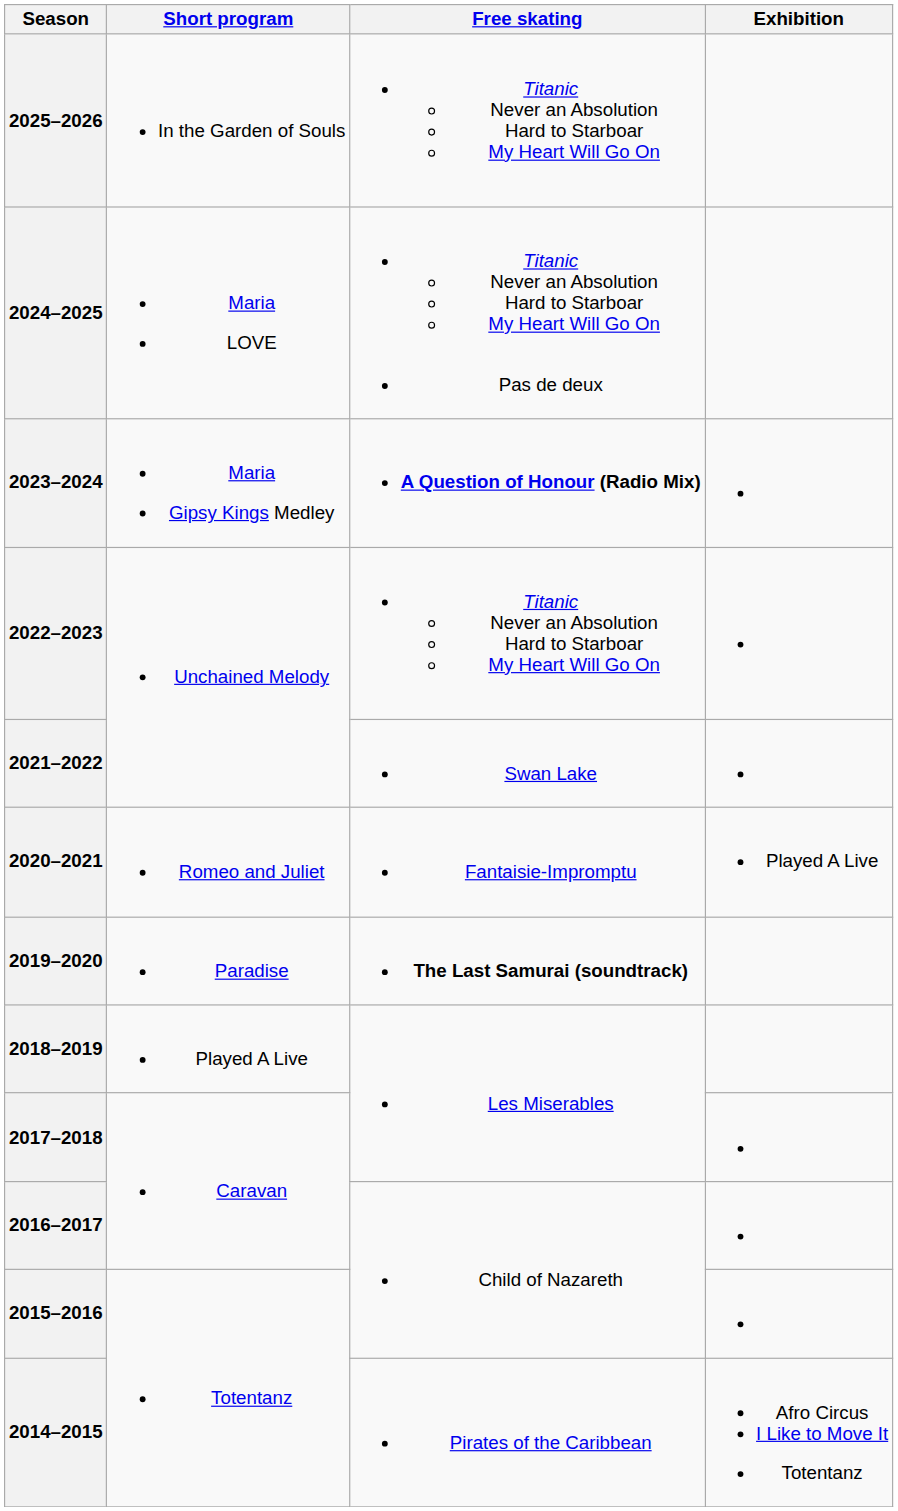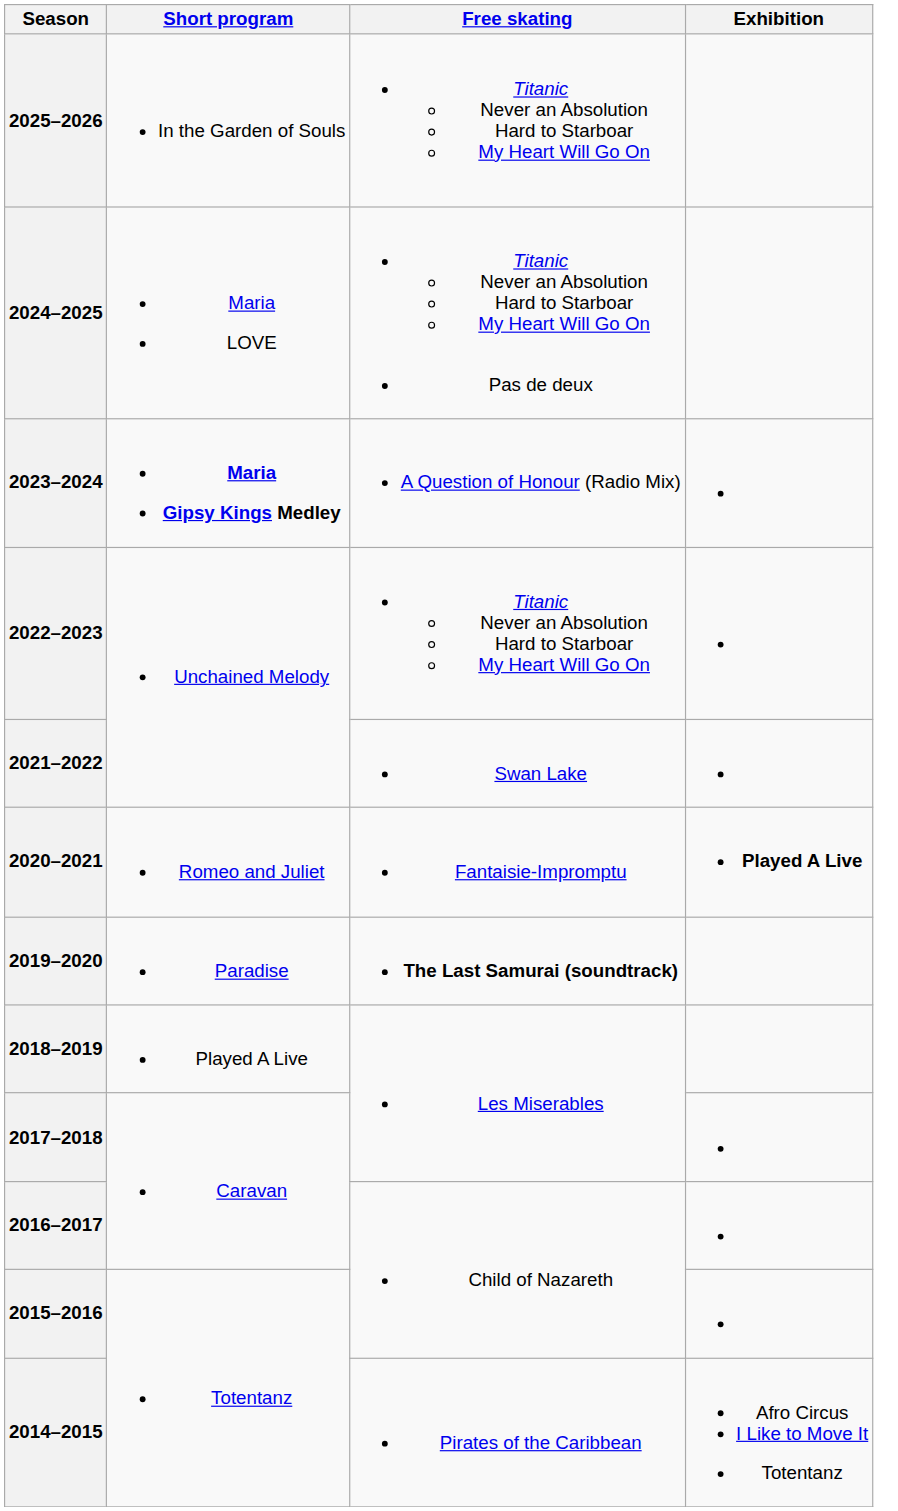(228, 493) normal -> (228, 493) bold
(527, 493) bold -> (517, 493) normal
(799, 873) normal -> (779, 873) bold
